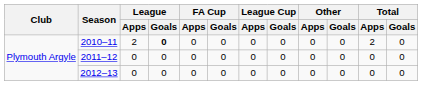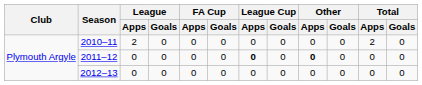(164, 42) bold -> (164, 42) normal
(253, 57) normal -> (253, 57) bold
(313, 57) normal -> (313, 57) bold
